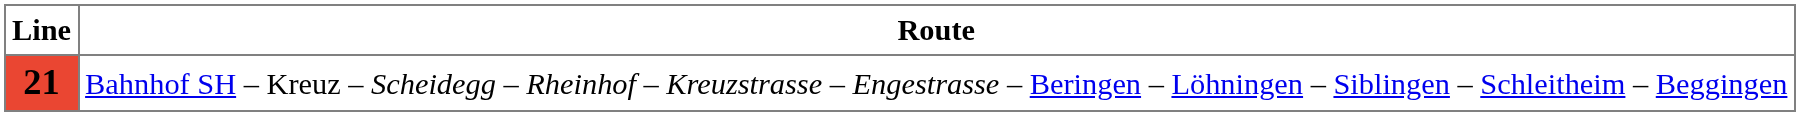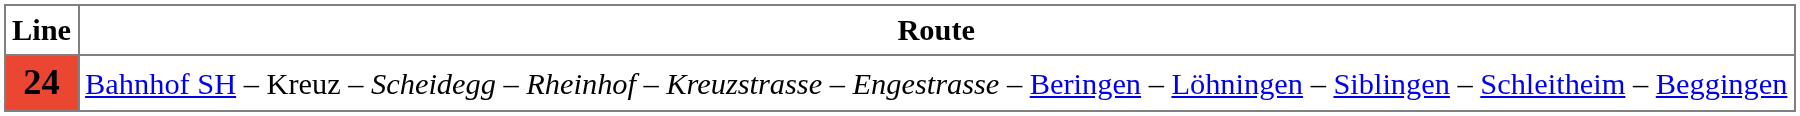(42, 82) 21 -> (42, 82) 24
